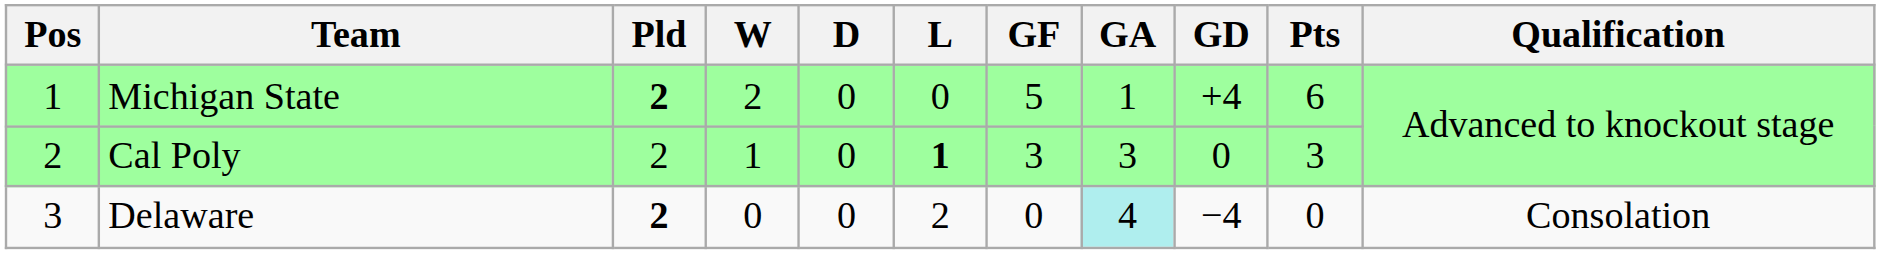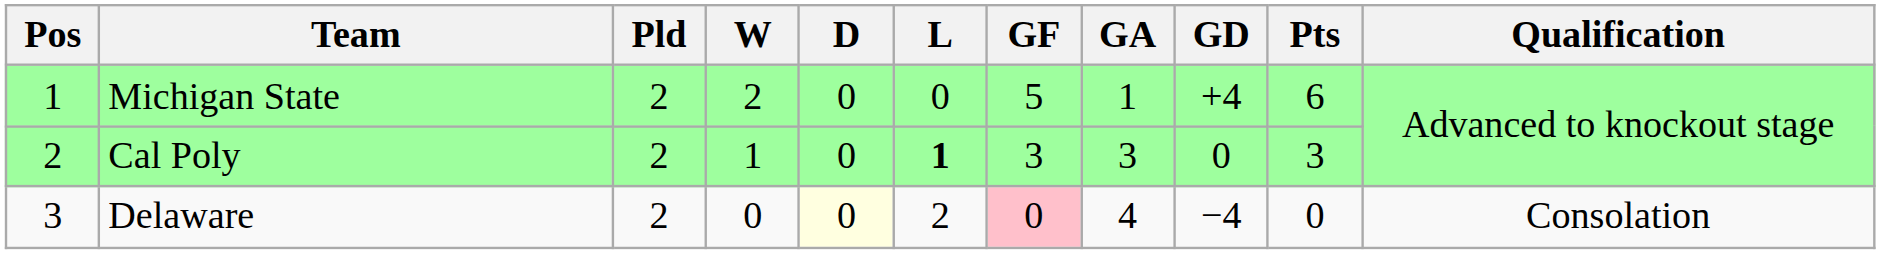(659, 95) bold -> (659, 95) normal
(659, 215) bold -> (659, 215) normal
(846, 215) no background -> (846, 215) lightyellow background
(1034, 215) no background -> (1034, 215) pink background
(1128, 215) paleturquoise background -> (1128, 215) no background
